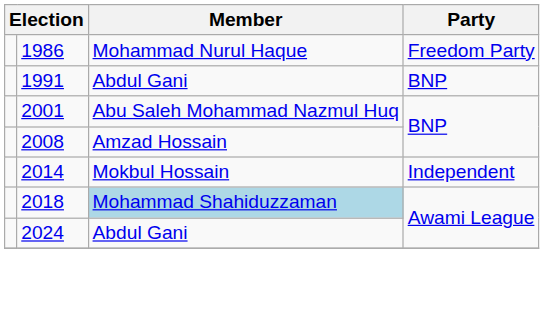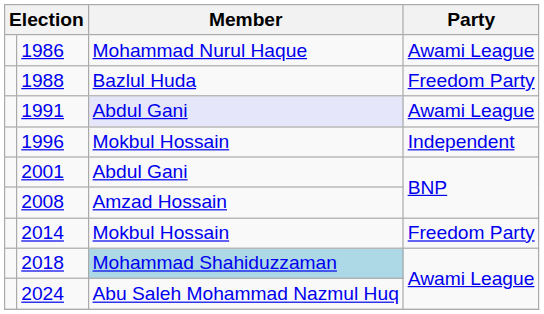(471, 50) Freedom Party -> (471, 50) Awami League
+ row: (43, 80)
(140, 80) no background -> (140, 111) lavender background
(427, 80) BNP -> (471, 111) Awami League
+ row: (43, 141)
(246, 111) Abu Saleh Mohammad Nazmul Huq -> (140, 171) Abdul Gani
(461, 171) Independent -> (471, 232) Freedom Party
(140, 232) Abdul Gani -> (246, 293) Abu Saleh Mohammad Nazmul Huq
